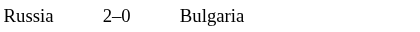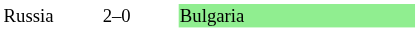(212, 15) no background -> (212, 15) lightgreen background
